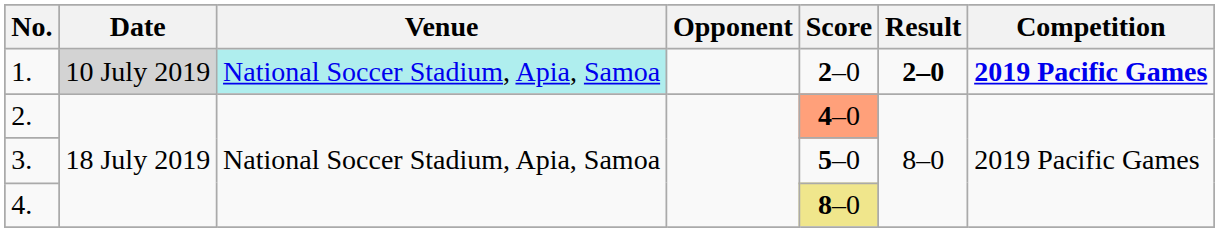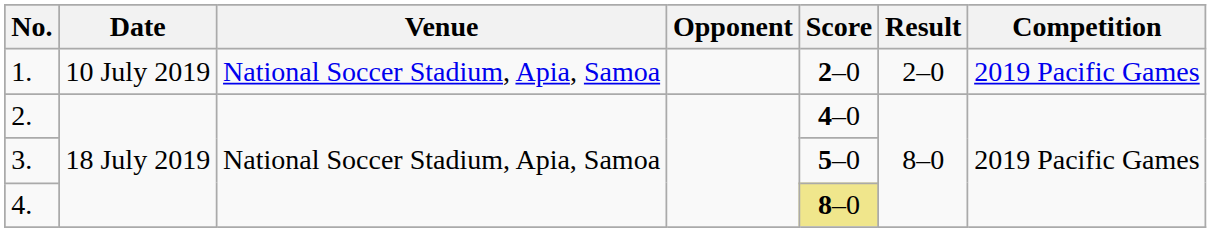(138, 71) lightgrey background -> (138, 71) no background
(442, 71) paleturquoise background -> (442, 71) no background
(923, 71) bold -> (923, 71) normal
(1091, 71) bold -> (1087, 71) normal
(839, 115) lightsalmon background -> (839, 115) no background
